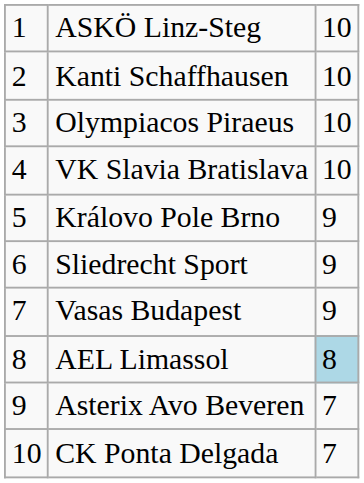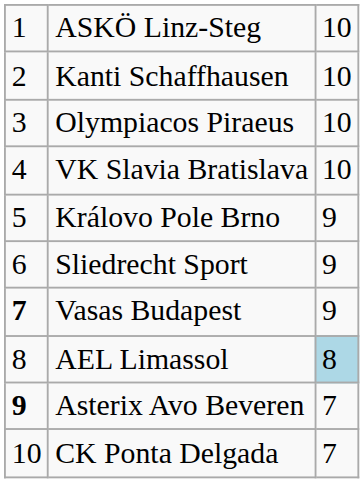(19, 311) normal -> (19, 311) bold
(19, 405) normal -> (19, 405) bold
